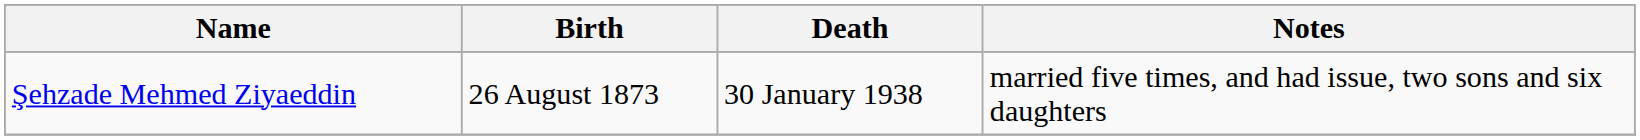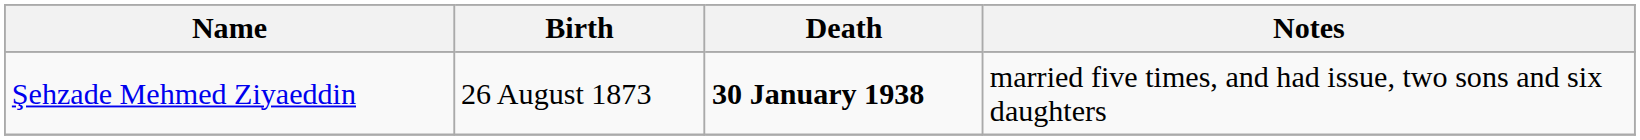(823, 92) normal -> (818, 92) bold
